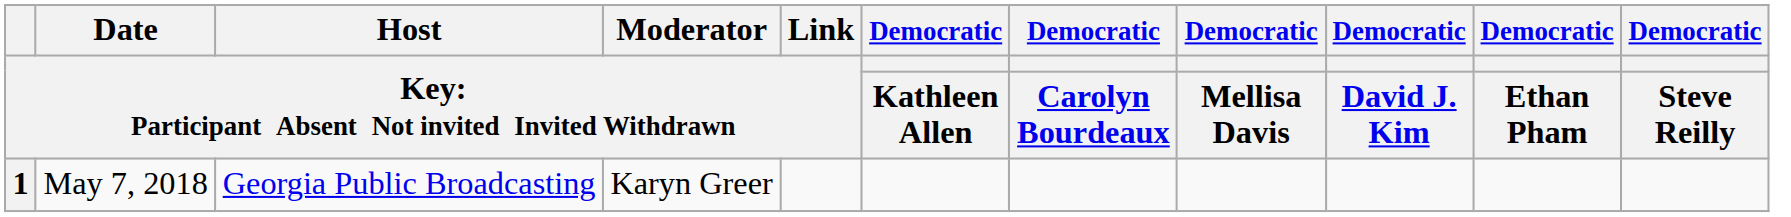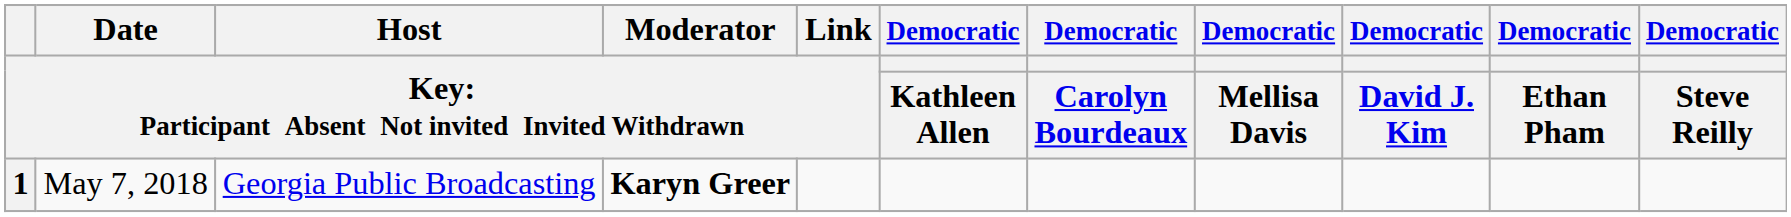(692, 183) normal -> (700, 183) bold
